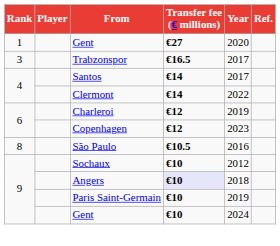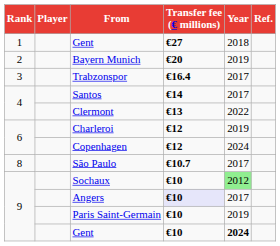(238, 42) 2020 -> (238, 42) 2018
+ row: (20, 59)
(178, 59) €16.5 -> (178, 77) €16.4
(174, 94) €14 -> (174, 111) €13
(238, 128) 2023 -> (238, 146) 2024
(178, 146) €10.5 -> (178, 163) €10.7
(238, 146) 2016 -> (238, 163) 2017
(238, 163) no background -> (238, 180) lightgreen background
(238, 180) 2018 -> (238, 197) 2017
(238, 215) normal -> (238, 232) bold
